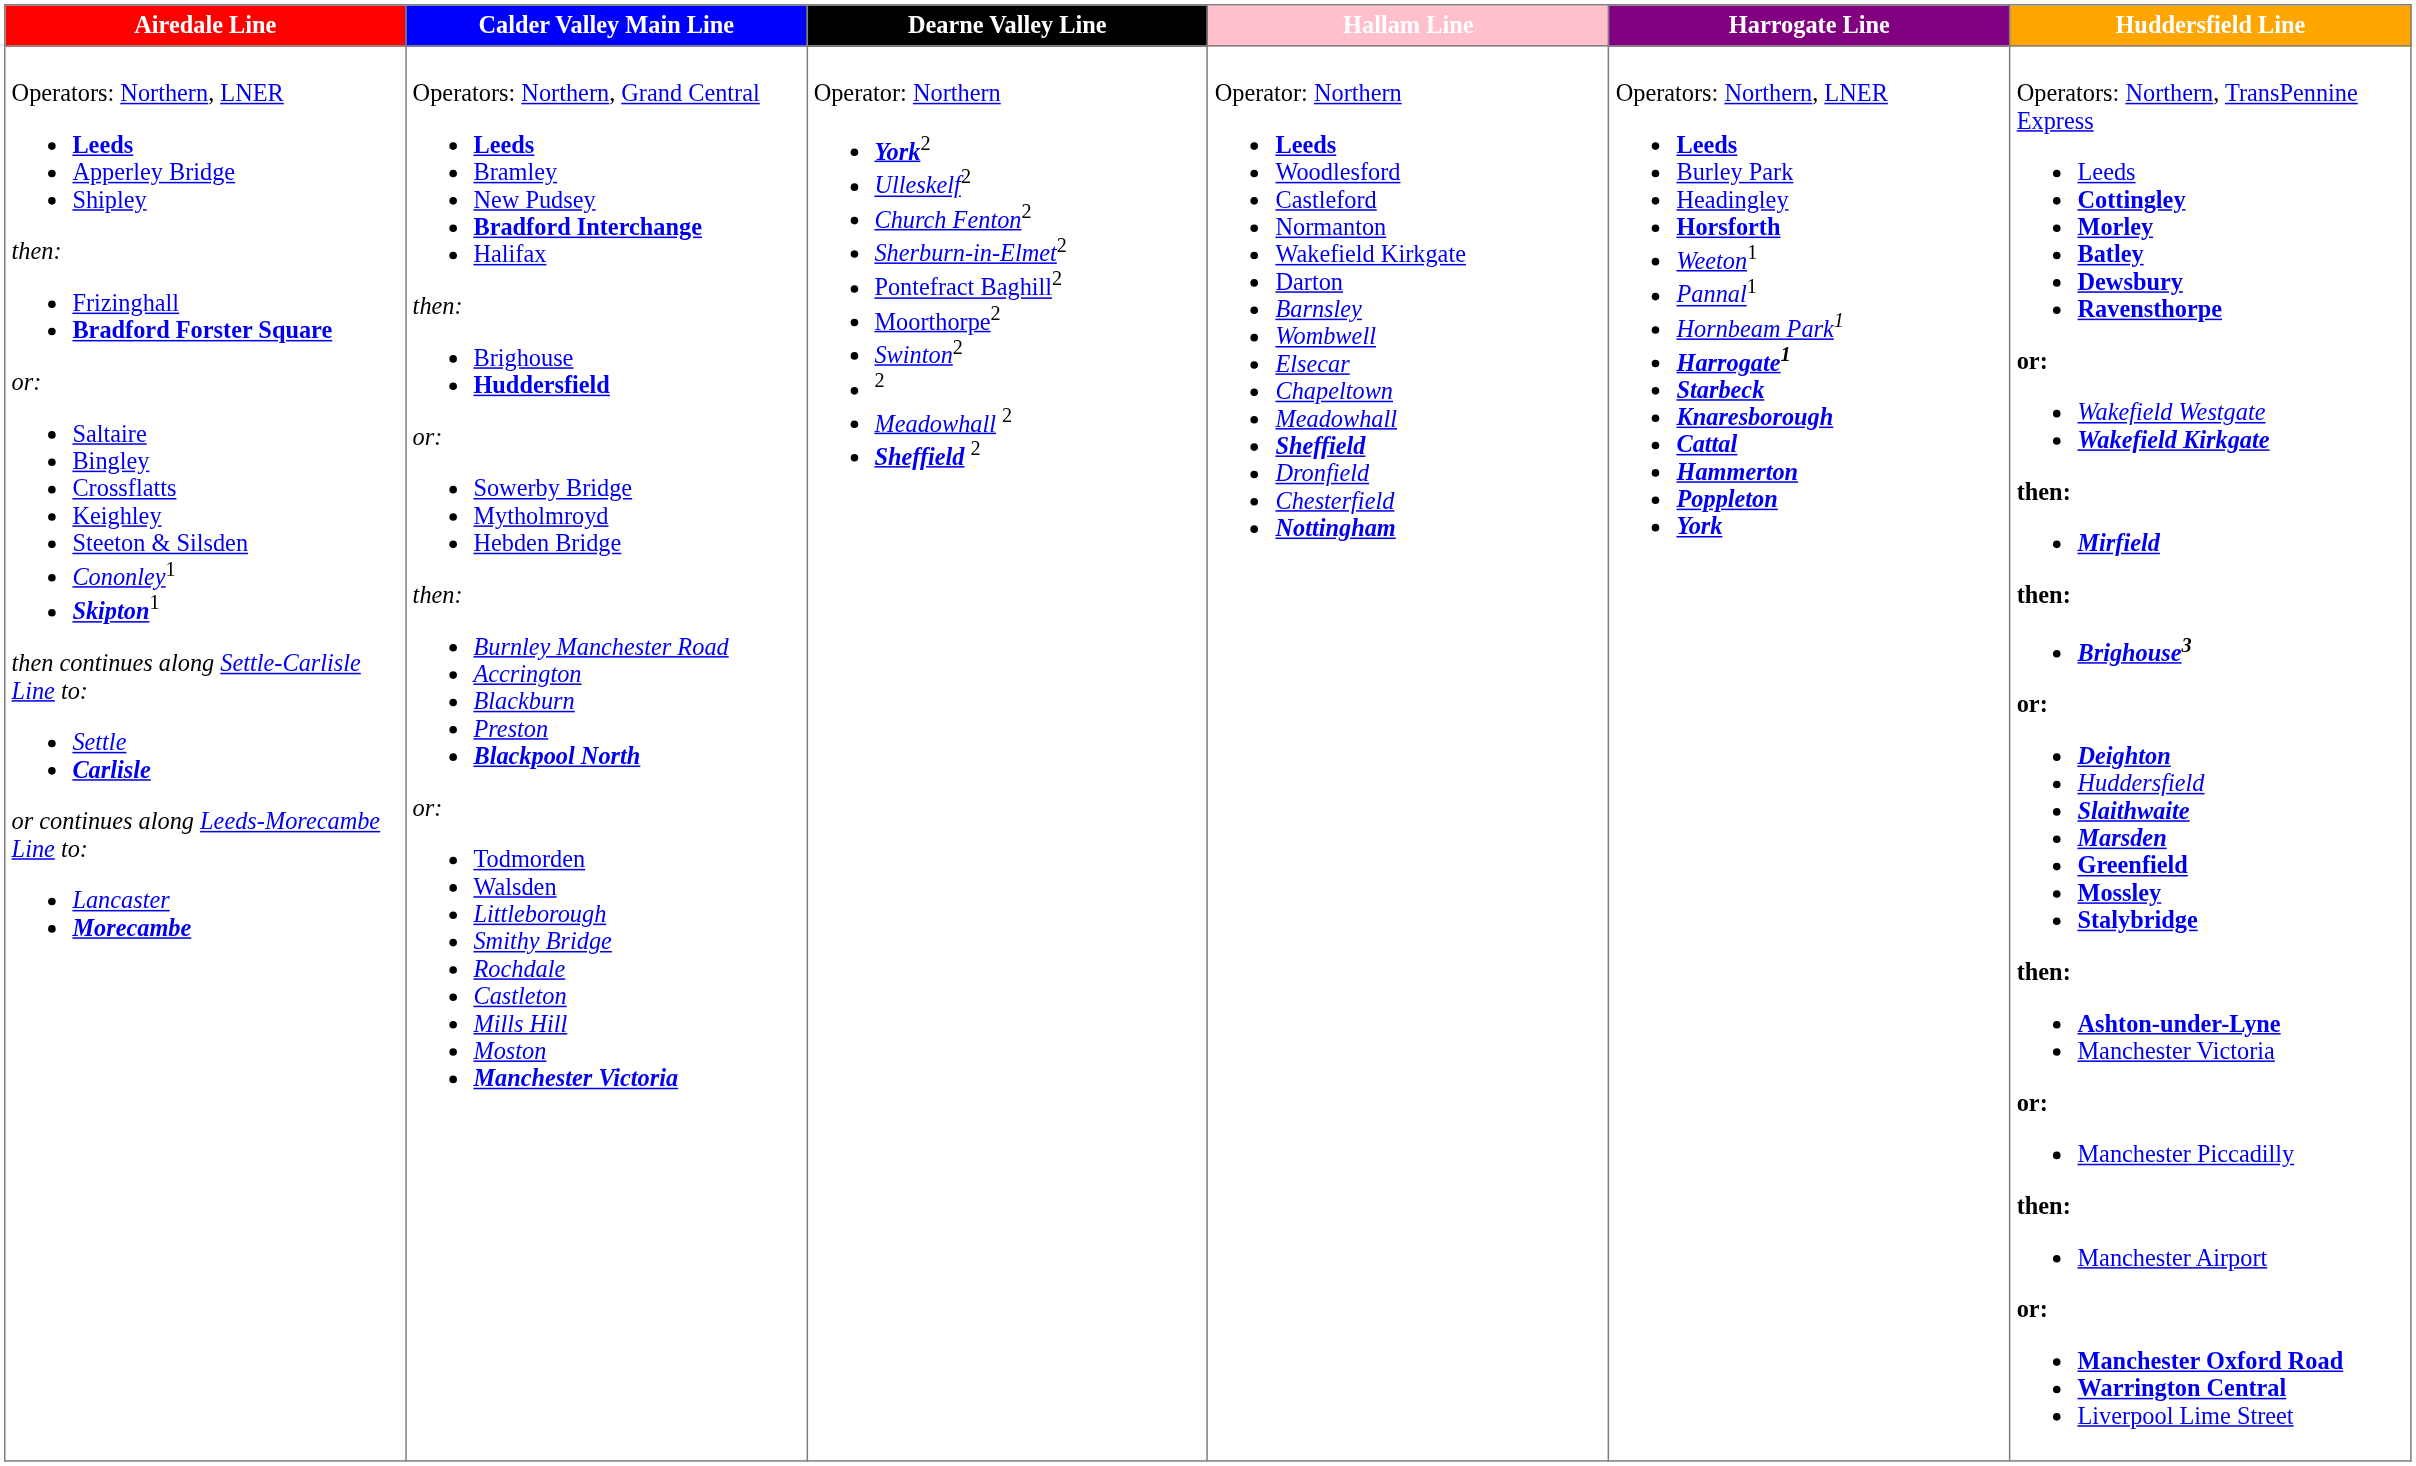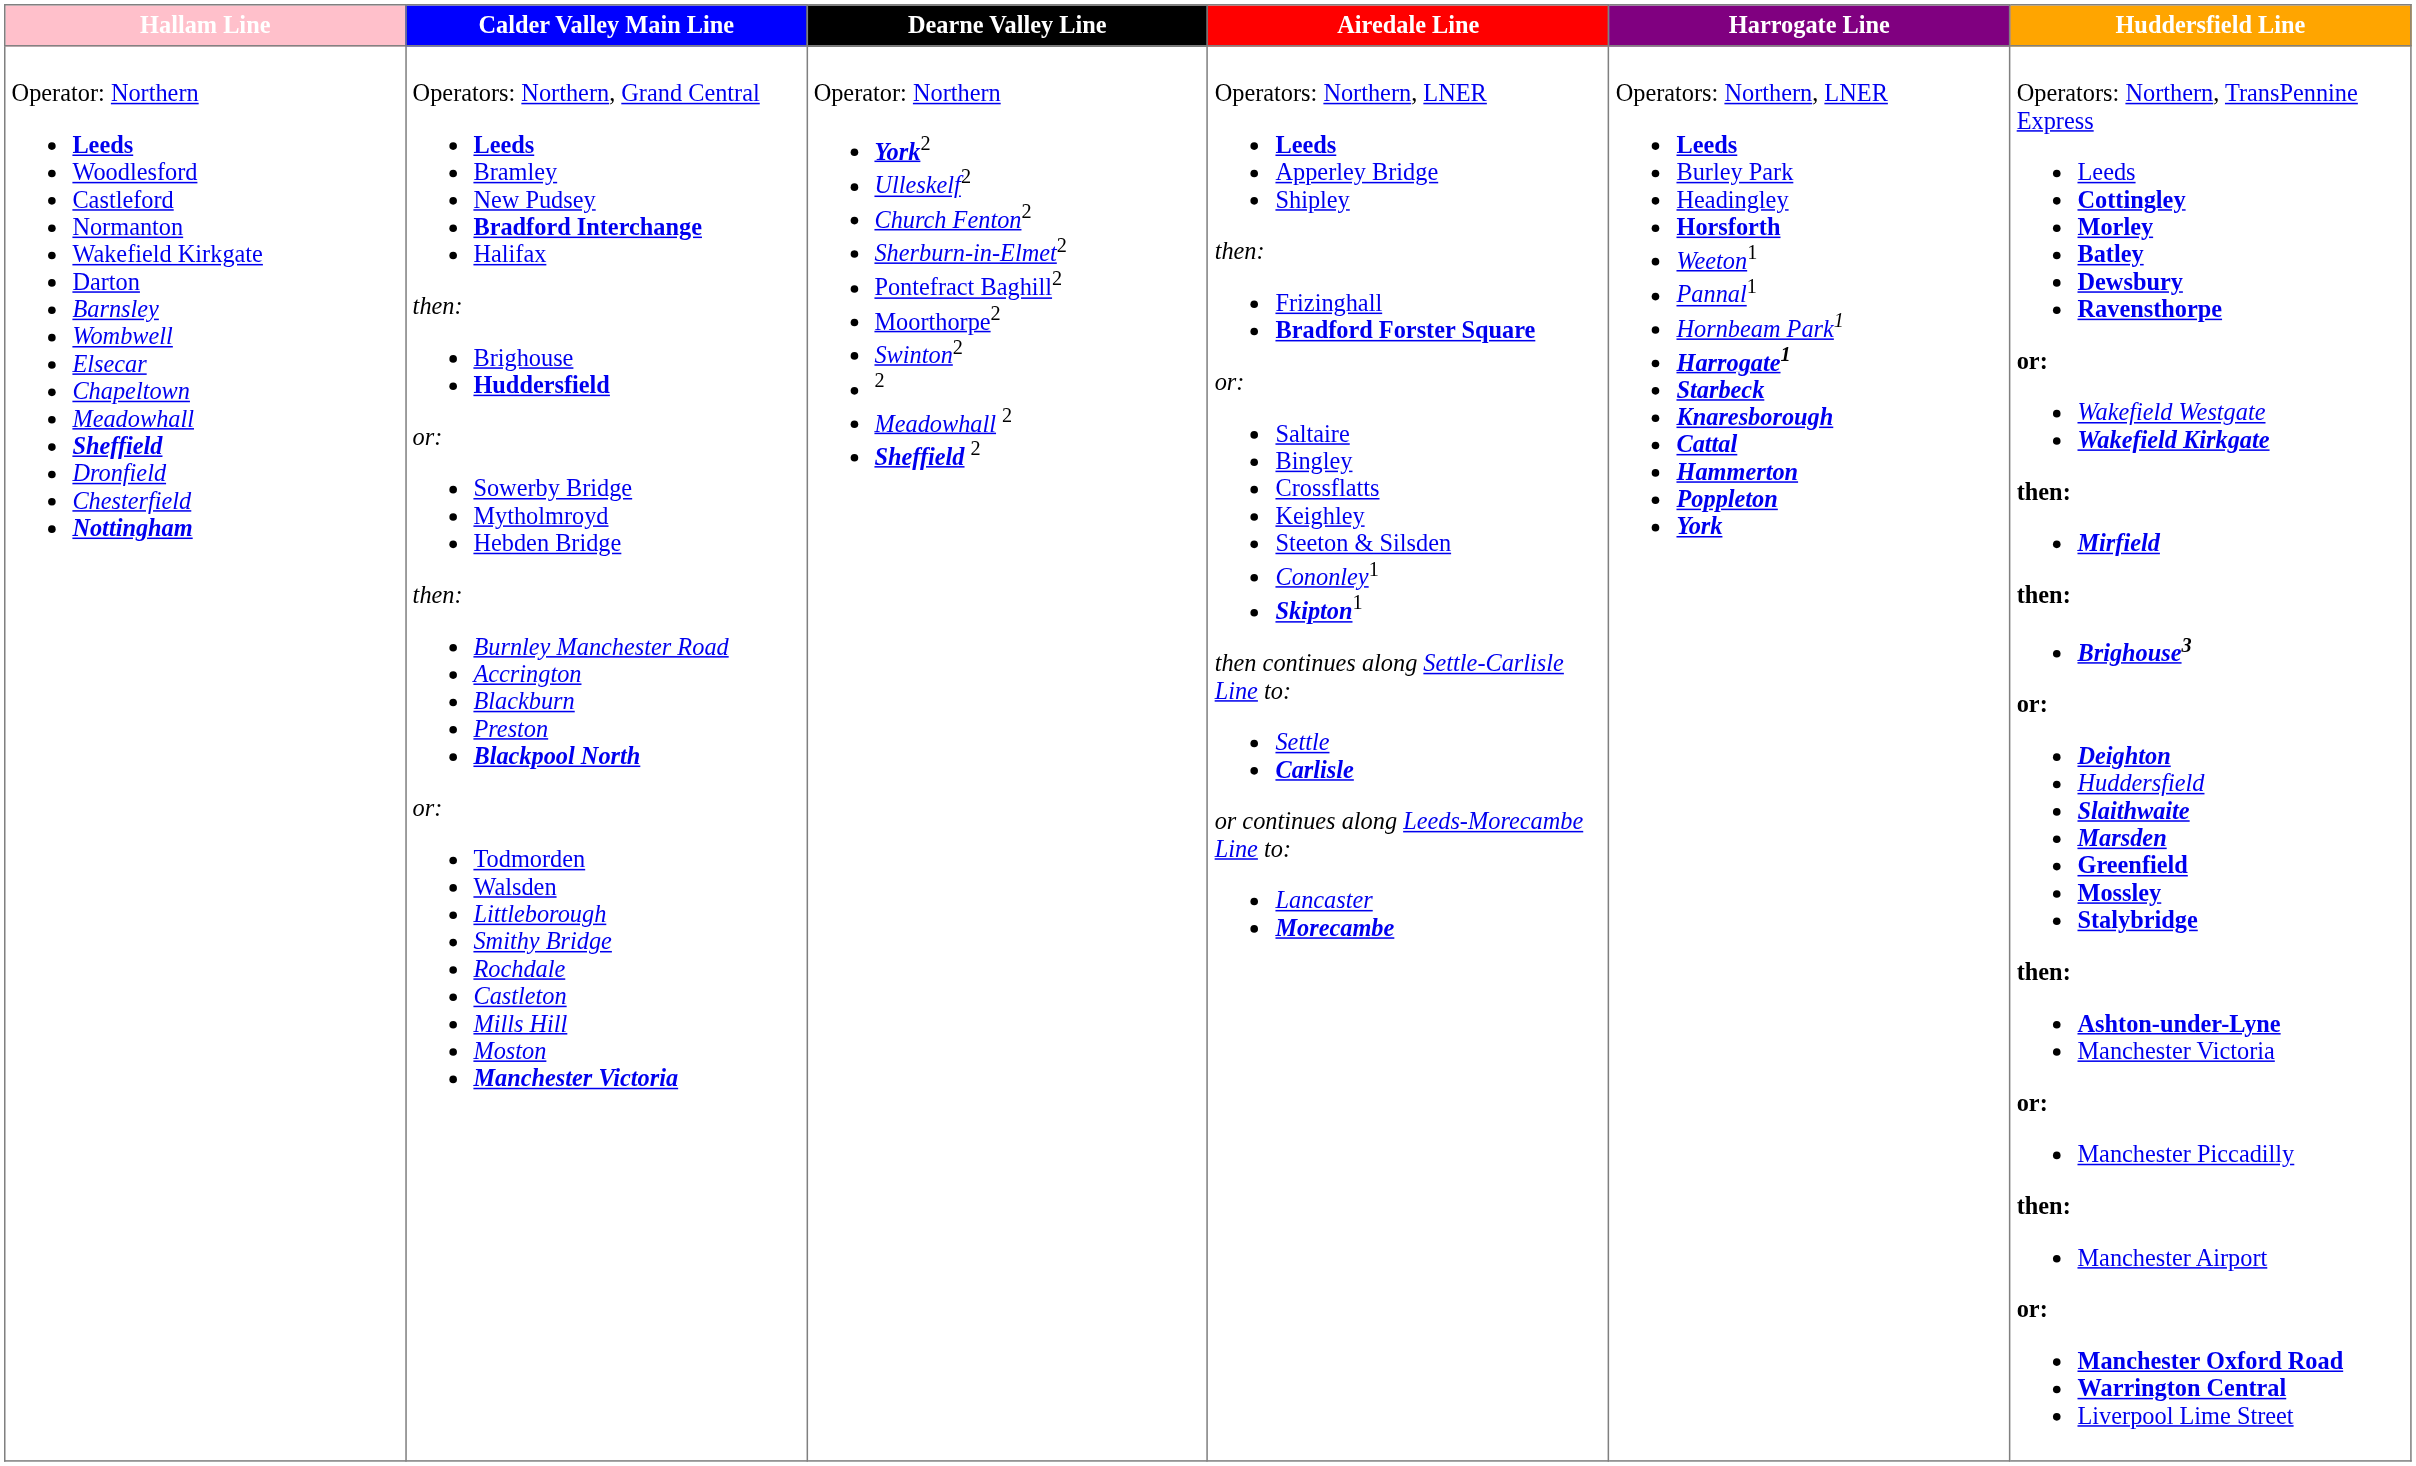columns swapped: (205, 25) <-> (1408, 25)
